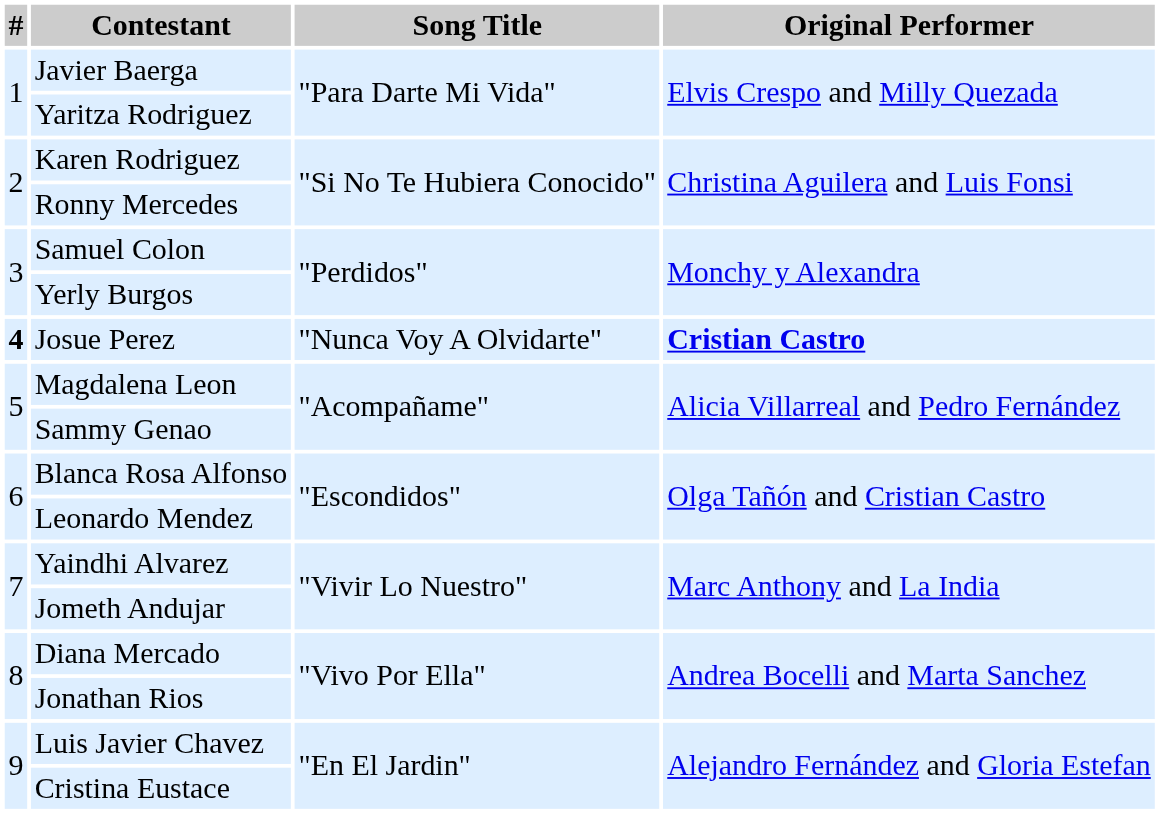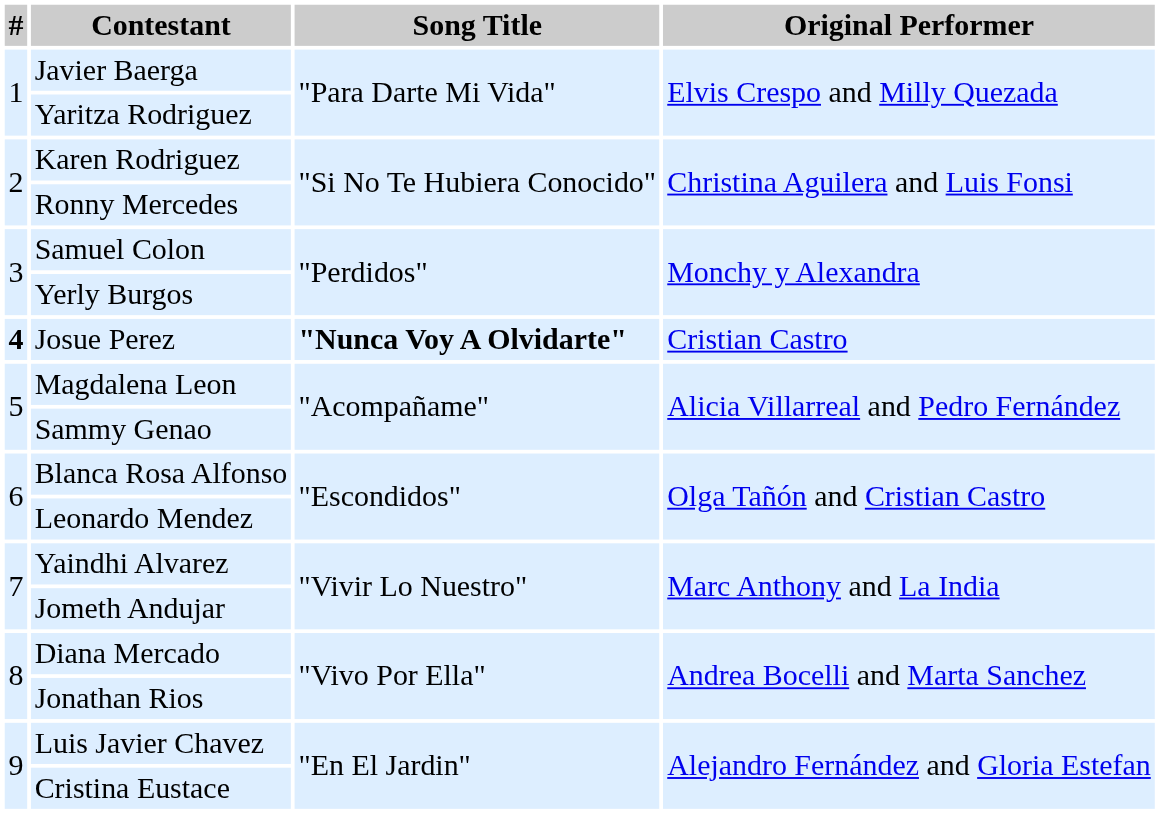(450, 339) normal -> (463, 339) bold
(766, 339) bold -> (757, 339) normal
